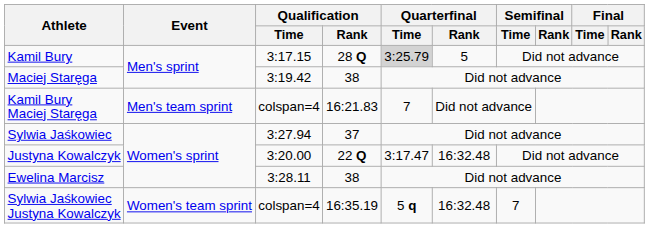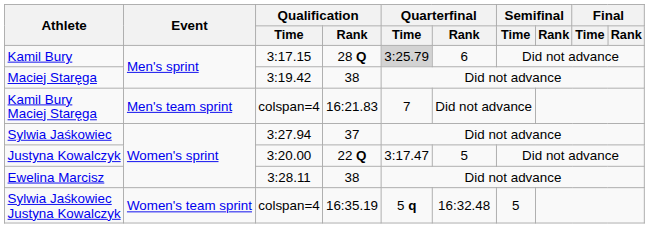(464, 57) 5 -> (464, 57) 6
(464, 156) 16:32.48 -> (464, 156) 5
(516, 206) 7 -> (516, 206) 5
